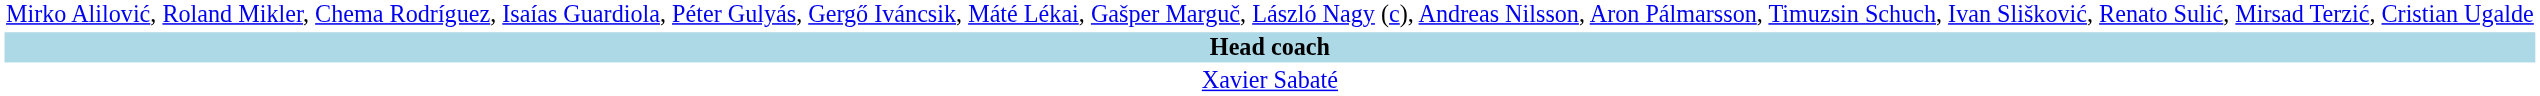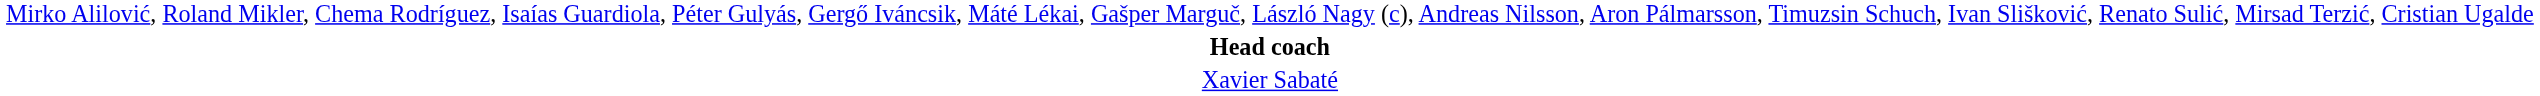(1270, 47) lightblue background -> (1270, 47) no background
